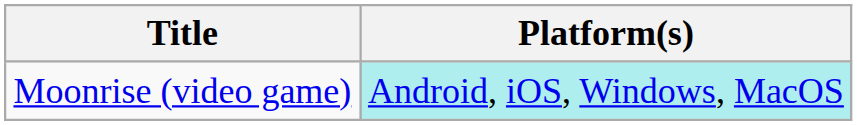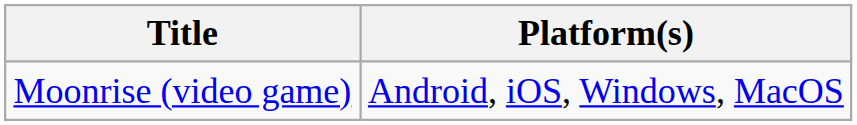(606, 90) paleturquoise background -> (606, 90) no background
